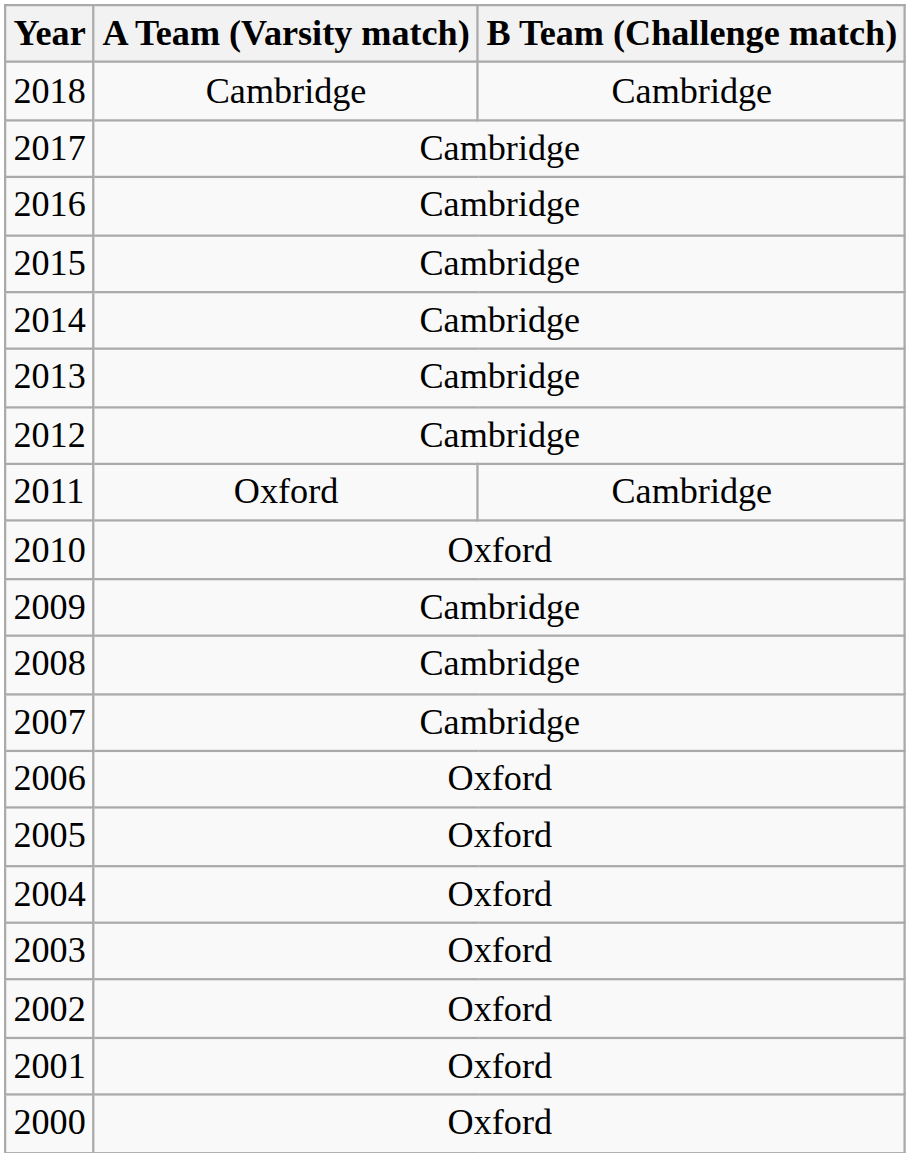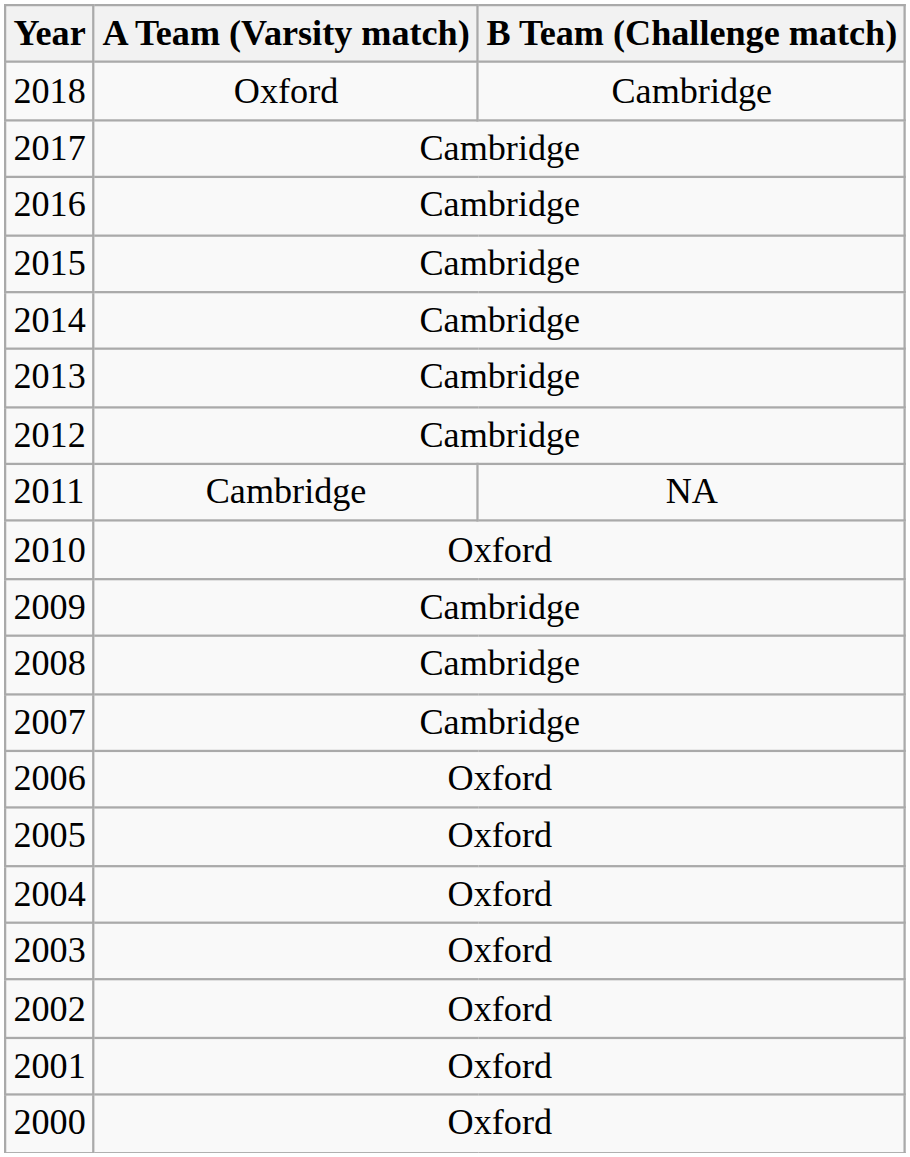(286, 90) Cambridge -> (286, 90) Oxford
(286, 491) Oxford -> (286, 491) Cambridge
(692, 491) Cambridge -> (692, 491) NA
